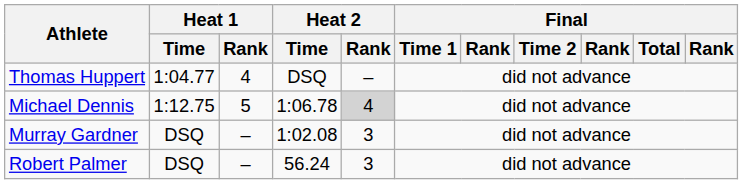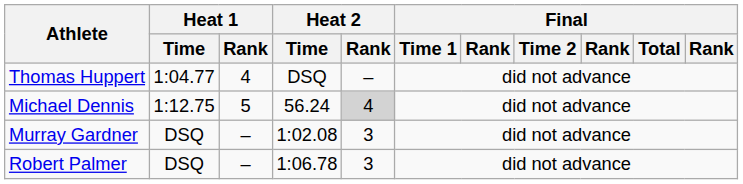(307, 106) 1:06.78 -> (307, 106) 56.24
(307, 164) 56.24 -> (307, 164) 1:06.78
